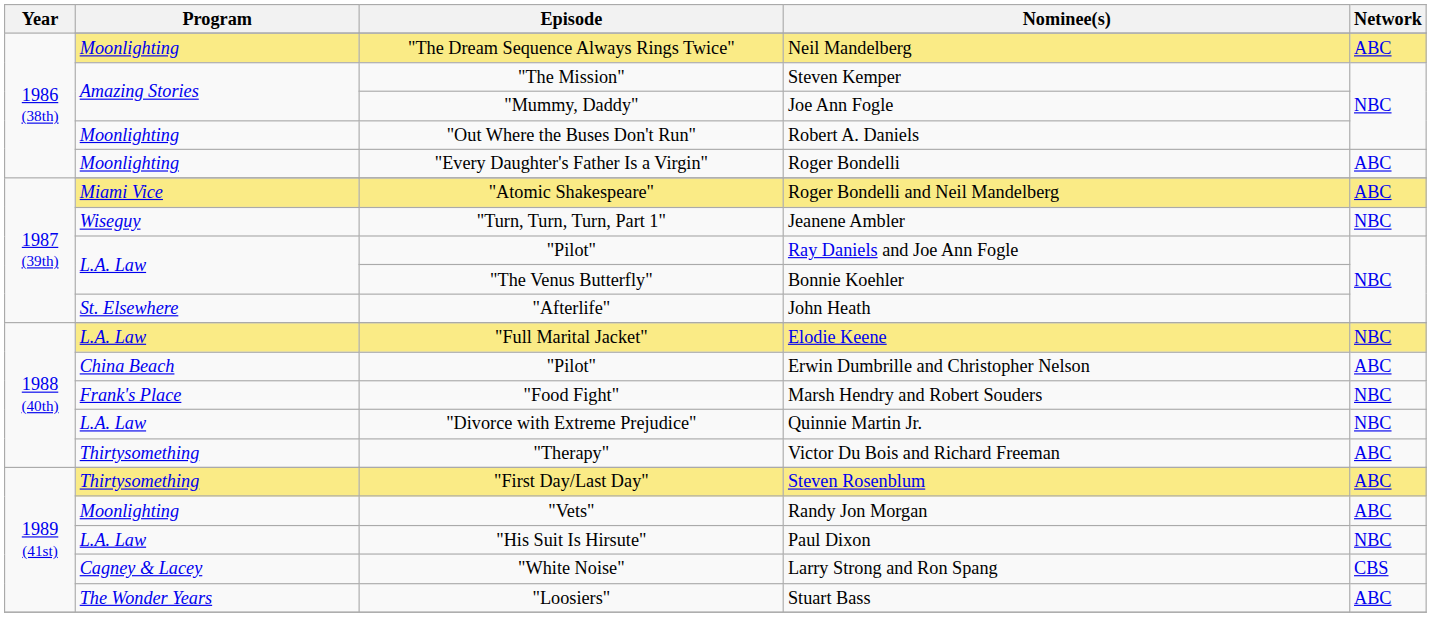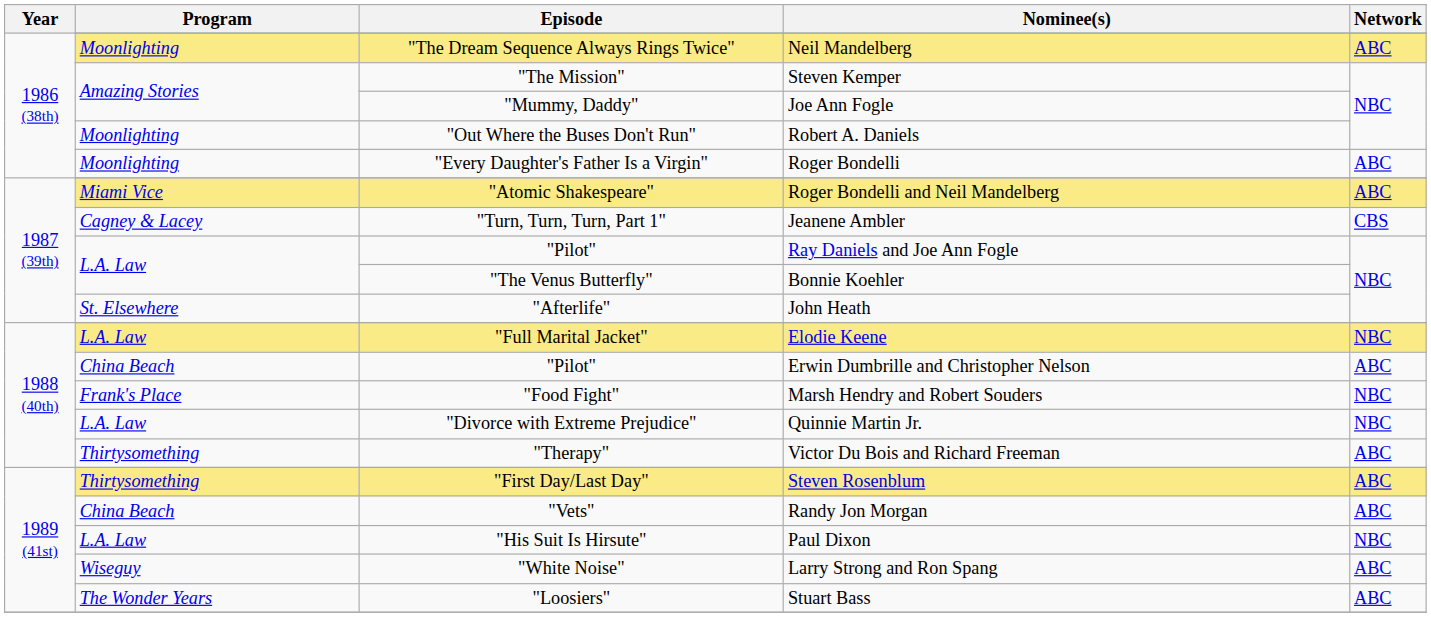(110, 221) Wiseguy -> (141, 221) Cagney & Lacey
(1373, 221) NBC -> (1371, 221) CBS
(129, 510) Moonlighting -> (127, 510) China Beach
(141, 568) Cagney & Lacey -> (110, 568) Wiseguy
(1371, 568) CBS -> (1373, 568) ABC
